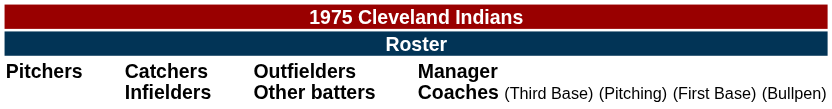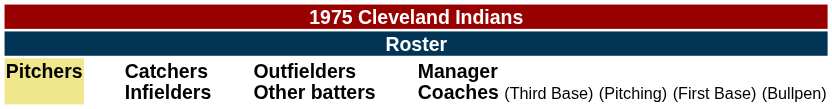(44, 70) no background -> (44, 70) khaki background
